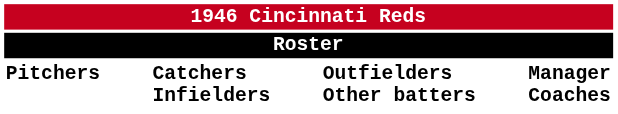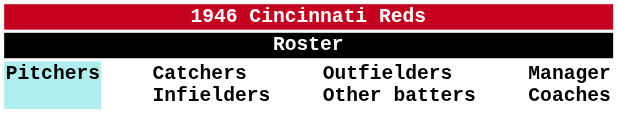(53, 74) no background -> (53, 74) paleturquoise background
